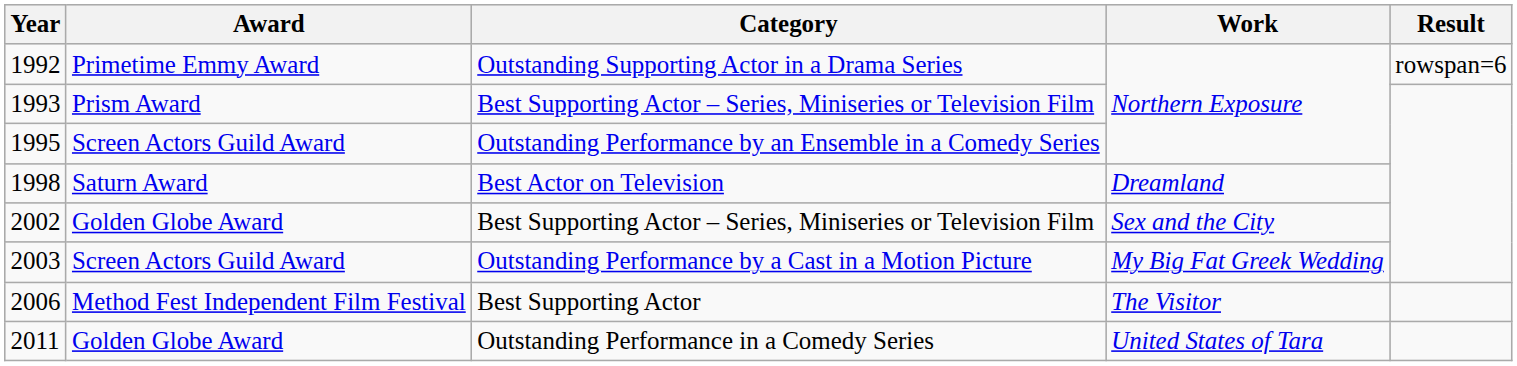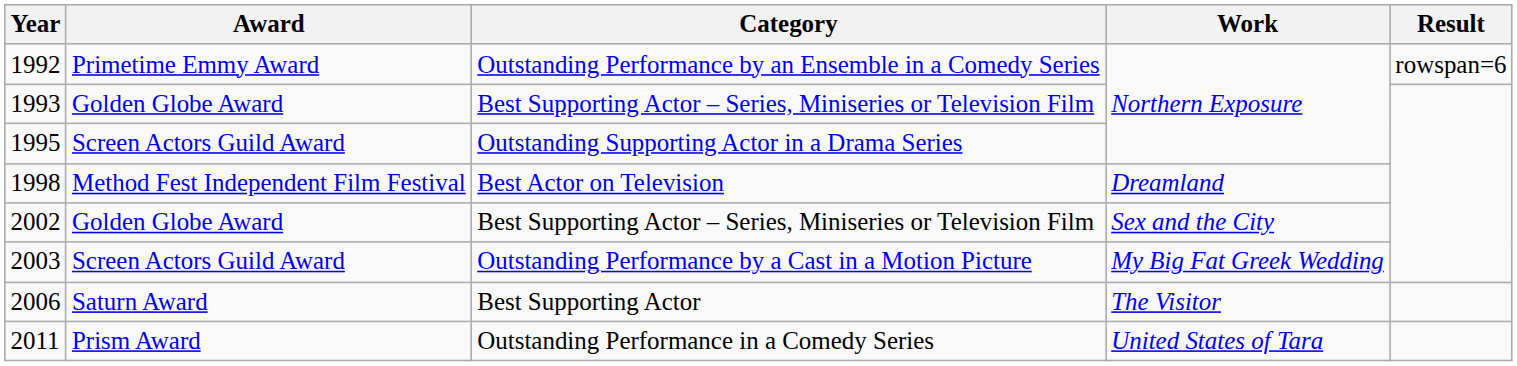(720, 63) Outstanding Supporting Actor in a Drama Series -> (788, 63) Outstanding Performance by an Ensemble in a Comedy Series
(136, 103) Prism Award -> (178, 103) Golden Globe Award
(788, 143) Outstanding Performance by an Ensemble in a Comedy Series -> (720, 143) Outstanding Supporting Actor in a Drama Series
(140, 182) Saturn Award -> (269, 182) Method Fest Independent Film Festival
(269, 301) Method Fest Independent Film Festival -> (140, 301) Saturn Award
(178, 340) Golden Globe Award -> (136, 340) Prism Award
